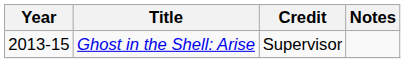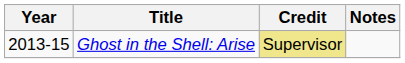(302, 44) no background -> (302, 44) khaki background
